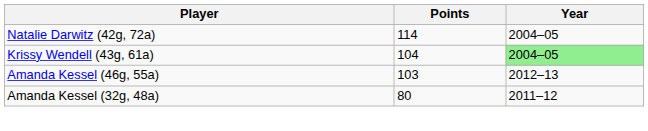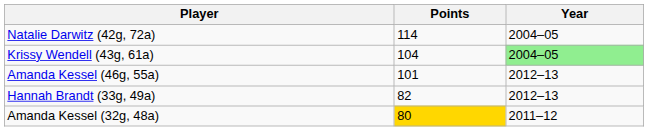(408, 75) 103 -> (408, 75) 101
+ row: (81, 95)
(404, 95) no background -> (404, 116) gold background
